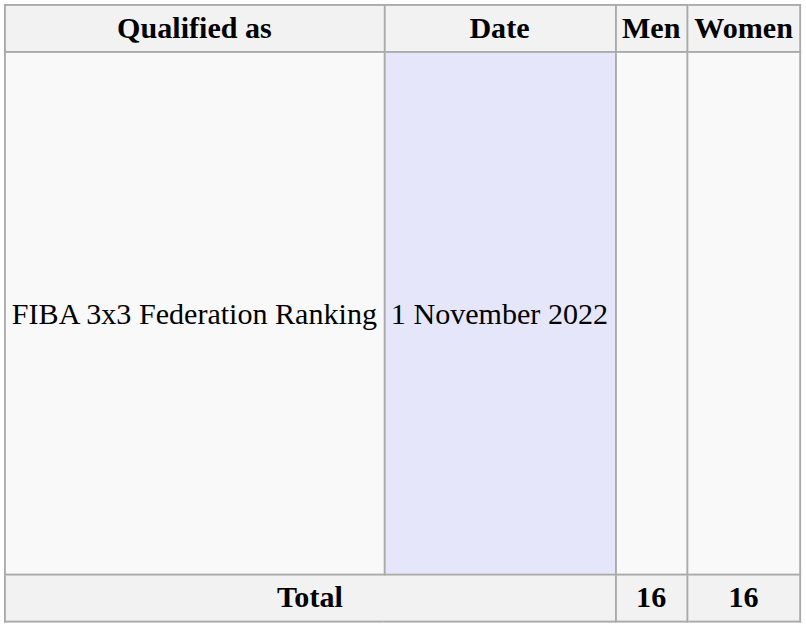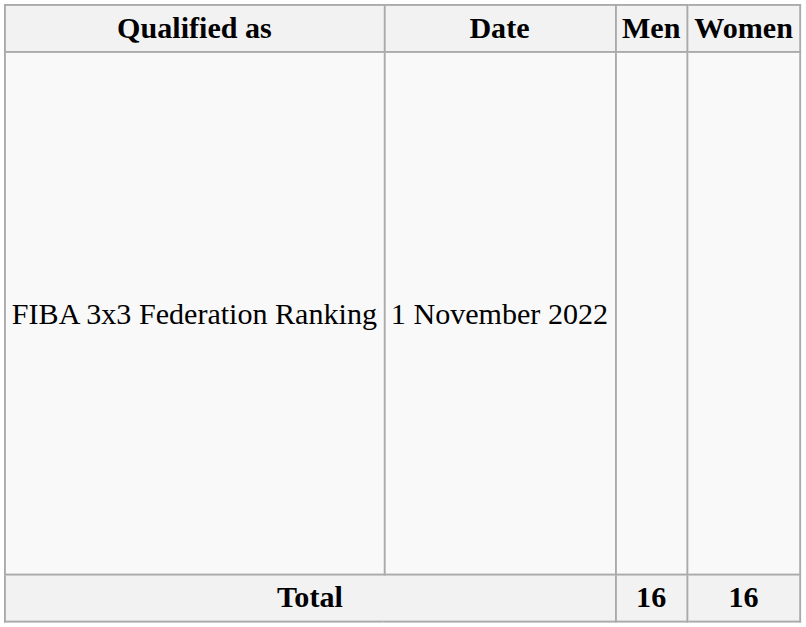(499, 312) lavender background -> (499, 312) no background
